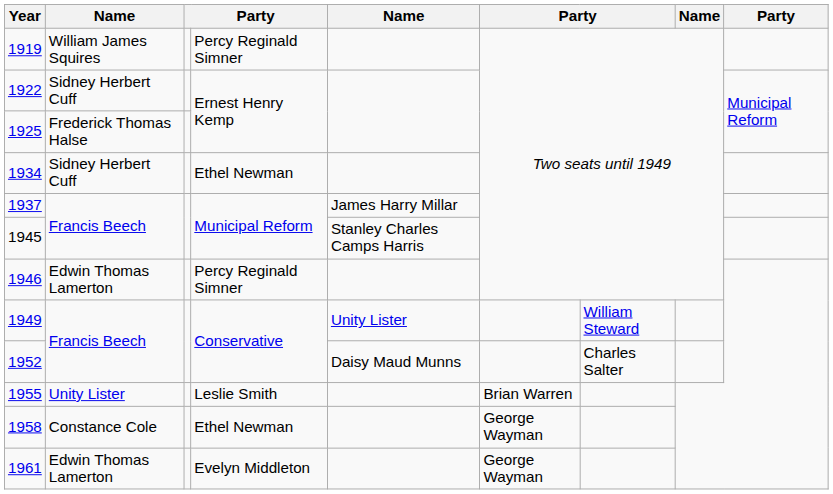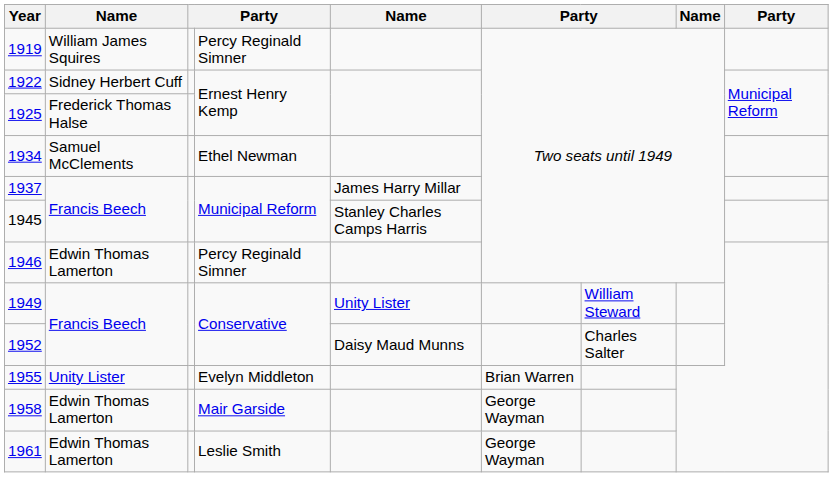(99, 172) Sidney Herbert Cuff -> (91, 155) Samuel McClements
(236, 394) Leslie Smith -> (256, 377) Evelyn Middleton
(103, 427) Constance Cole -> (99, 409) Edwin Thomas Lamerton
(244, 427) Ethel Newman -> (242, 409) Mair Garside
(252, 468) Evelyn Middleton -> (239, 451) Leslie Smith
